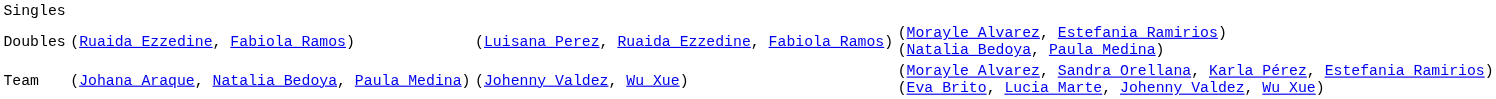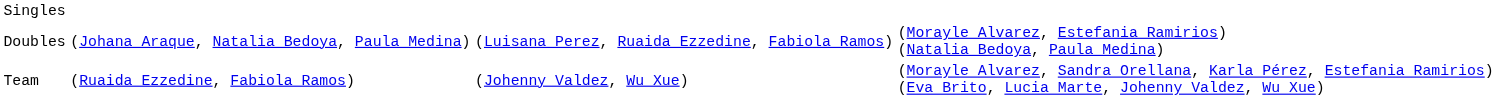(213, 41) (Ruaida Ezzedine, Fabiola Ramos) -> (270, 41) (Johana Araque, Natalia Bedoya, Paula Medina)
(270, 80) (Johana Araque, Natalia Bedoya, Paula Medina) -> (213, 80) (Ruaida Ezzedine, Fabiola Ramos)
